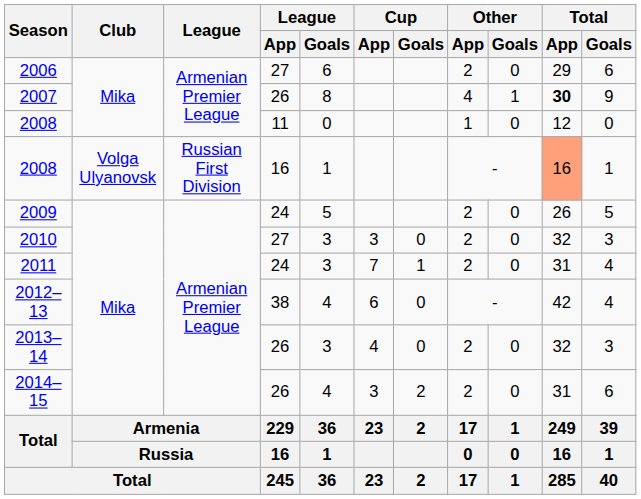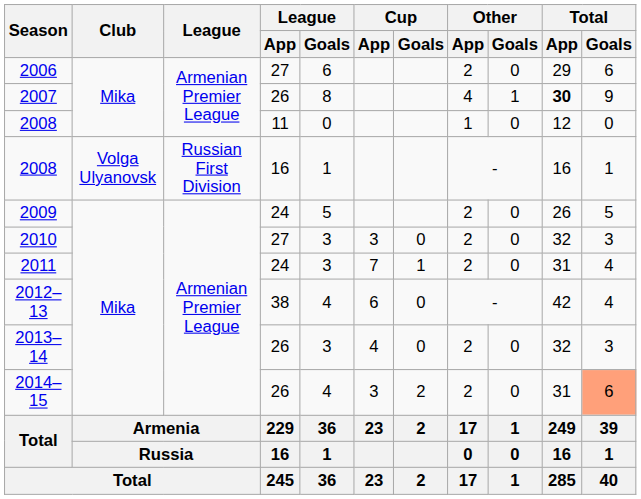(562, 168) lightsalmon background -> (562, 168) no background
(609, 392) no background -> (609, 392) lightsalmon background
